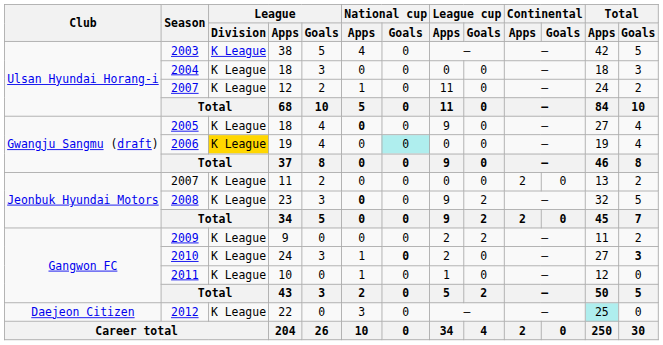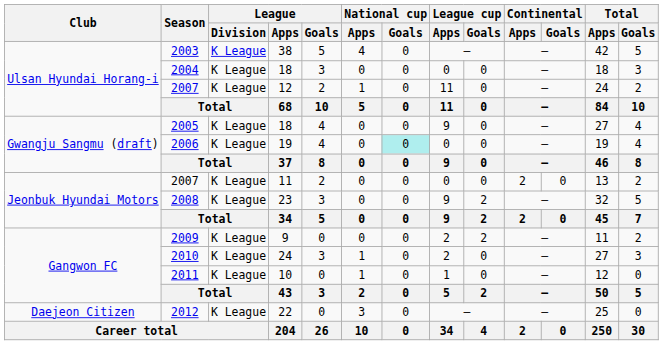(362, 126) bold -> (362, 126) normal
(238, 144) gold background -> (238, 144) no background
(362, 200) bold -> (362, 200) normal
(406, 256) bold -> (406, 256) normal
(638, 256) bold -> (638, 256) normal
(602, 312) paleturquoise background -> (602, 312) no background
